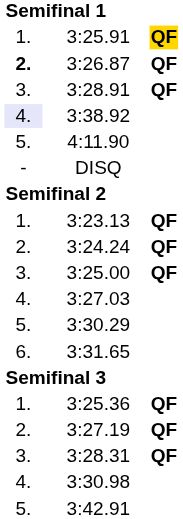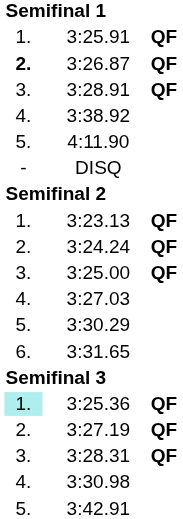(164, 37) gold background -> (164, 37) no background
(23, 115) lavender background -> (23, 115) no background
(23, 403) no background -> (23, 403) paleturquoise background
